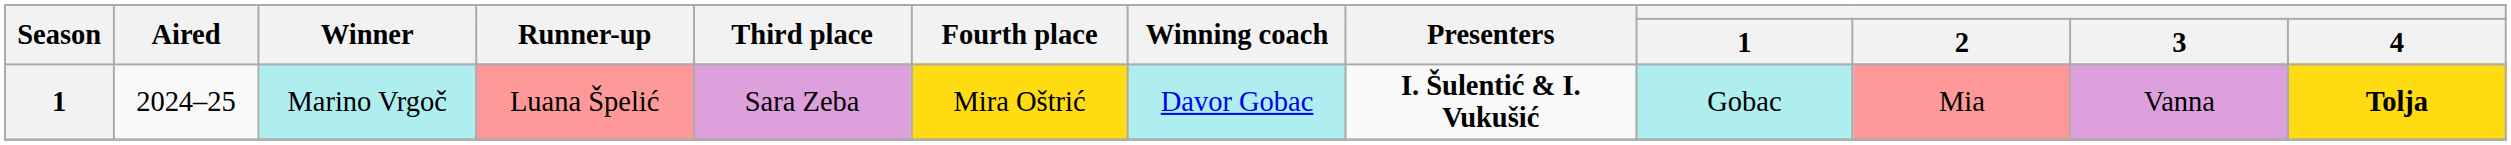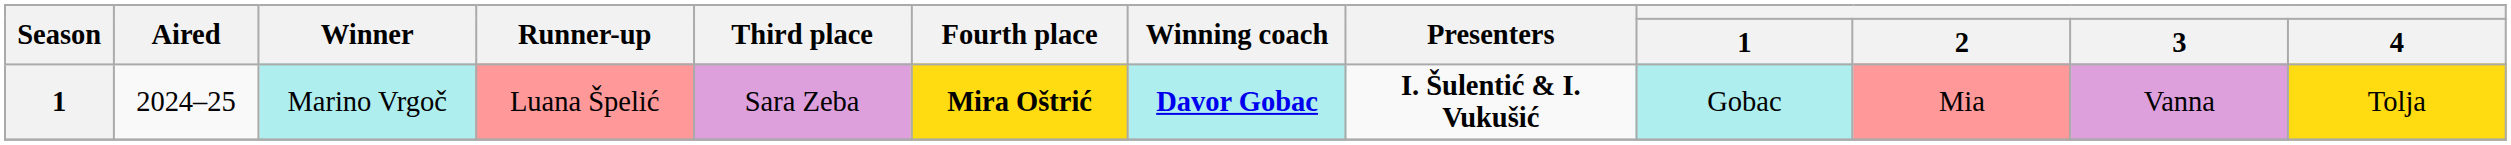(1020, 102) normal -> (1020, 102) bold
(1237, 102) normal -> (1237, 102) bold
(2397, 102) bold -> (2397, 102) normal
